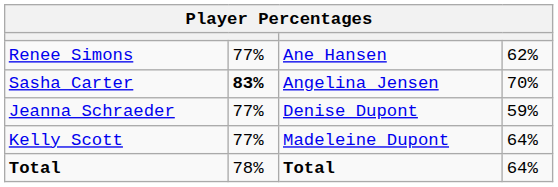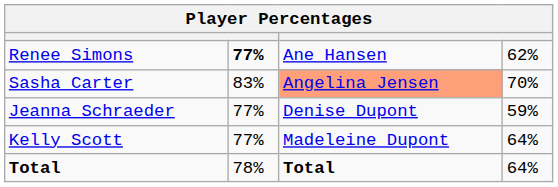(248, 55) normal -> (248, 55) bold
(248, 83) bold -> (248, 83) normal
(361, 83) no background -> (361, 83) lightsalmon background
